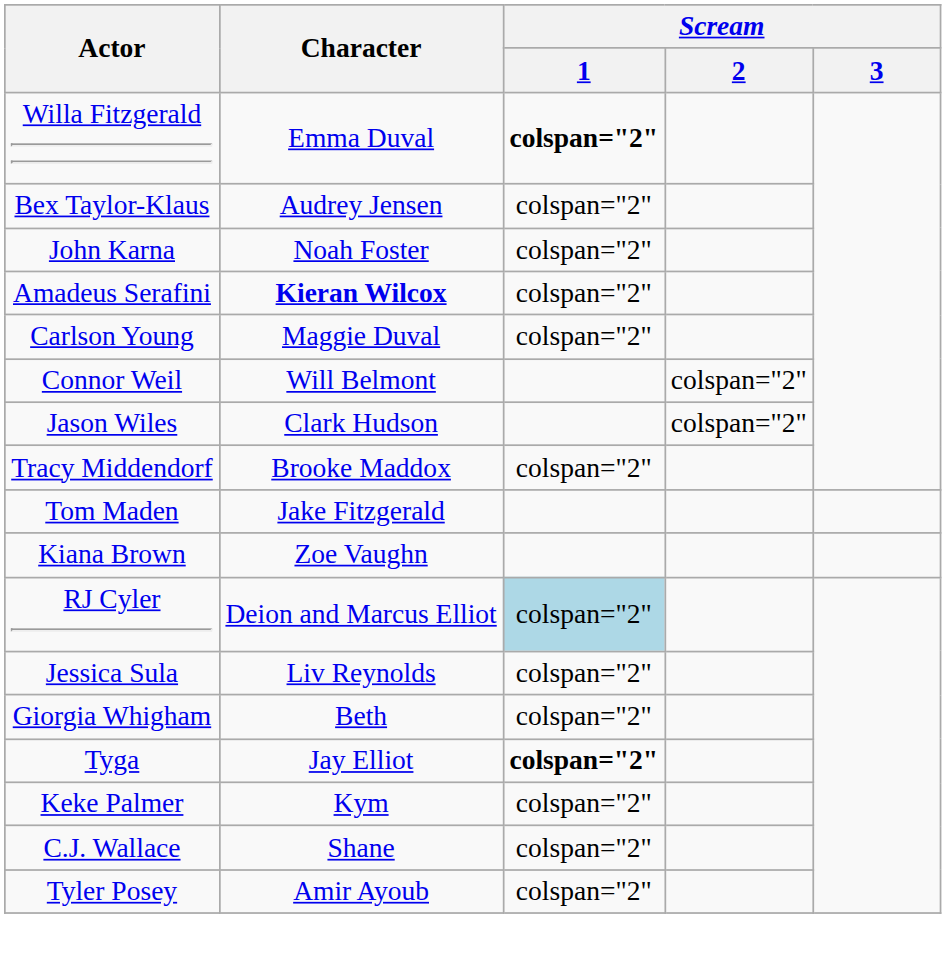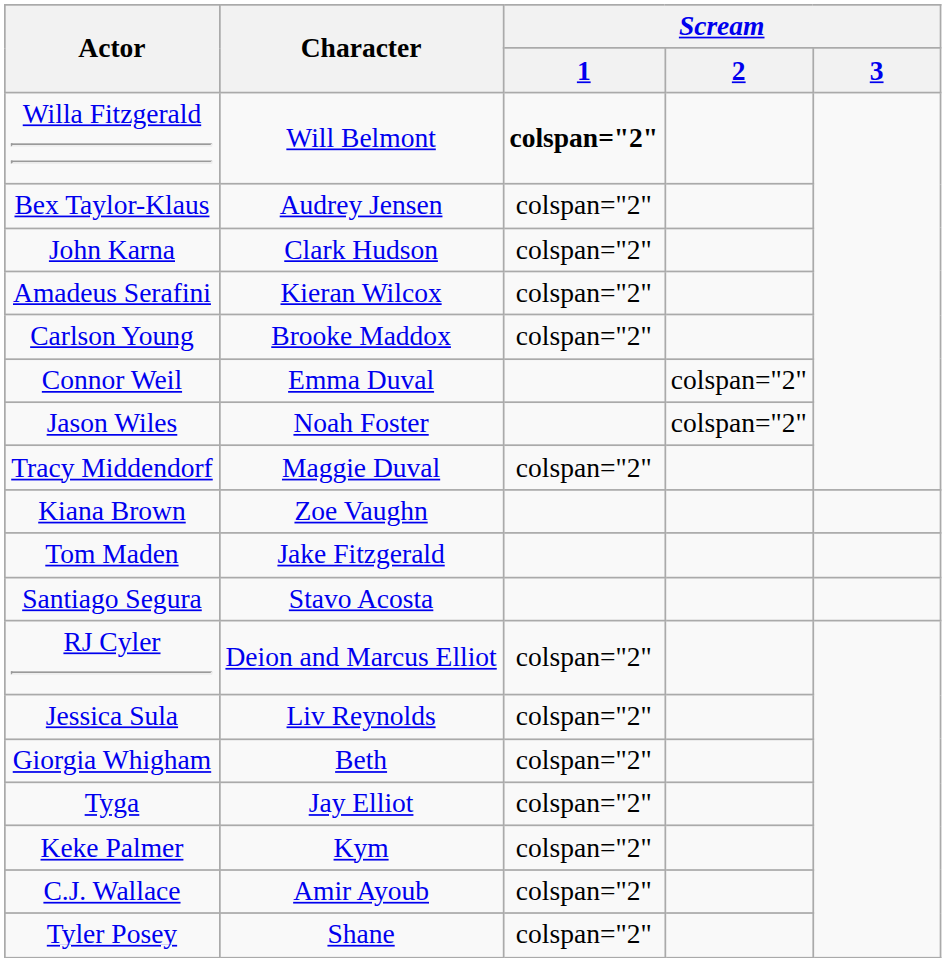(361, 137) Emma Duval -> (361, 137) Will Belmont
(361, 249) Noah Foster -> (361, 249) Clark Hudson
(361, 292) bold -> (361, 292) normal
(361, 336) Maggie Duval -> (361, 336) Brooke Maddox
(361, 379) Will Belmont -> (361, 379) Emma Duval
(361, 423) Clark Hudson -> (361, 423) Noah Foster
(361, 467) Brooke Maddox -> (361, 467) Maggie Duval
rows swapped: (112, 510) <-> (112, 554)
+ row: (112, 598)
(584, 613) lightblue background -> (584, 657) no background
(584, 760) bold -> (584, 803) normal
(361, 847) Shane -> (361, 891) Amir Ayoub
(361, 891) Amir Ayoub -> (361, 934) Shane
